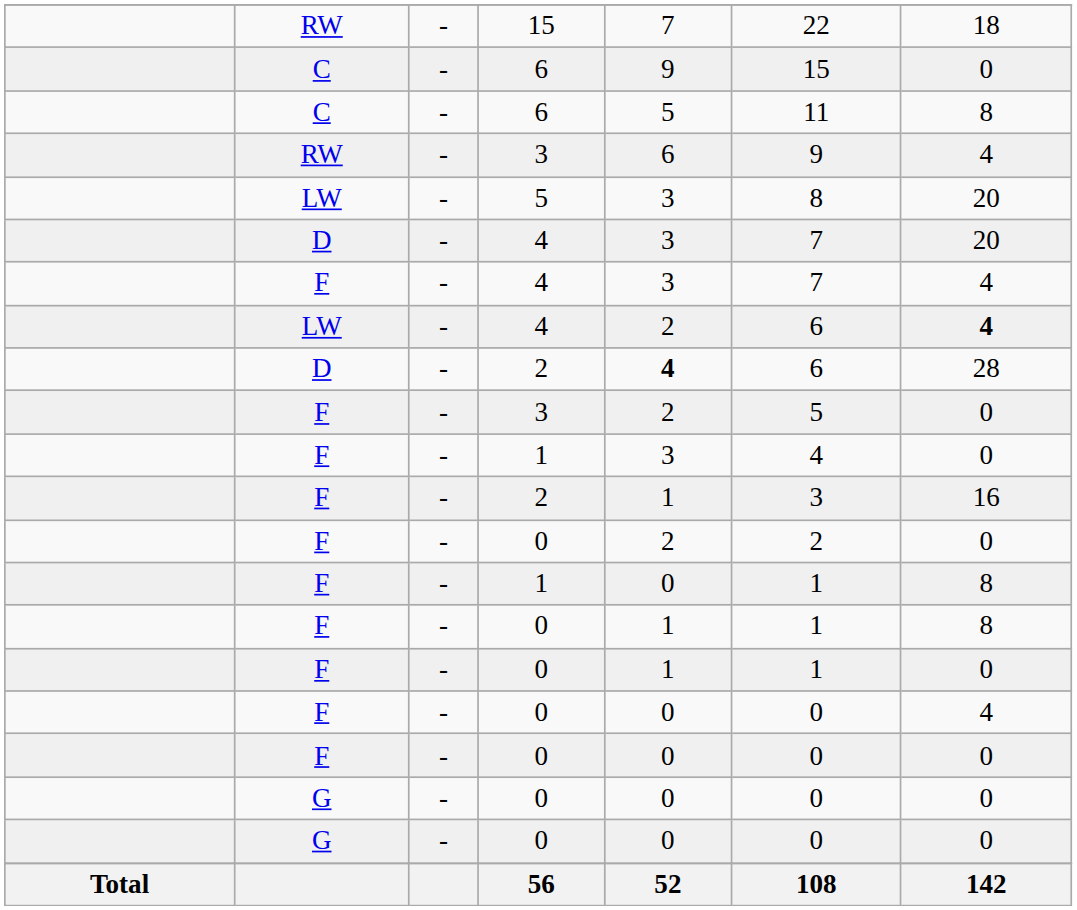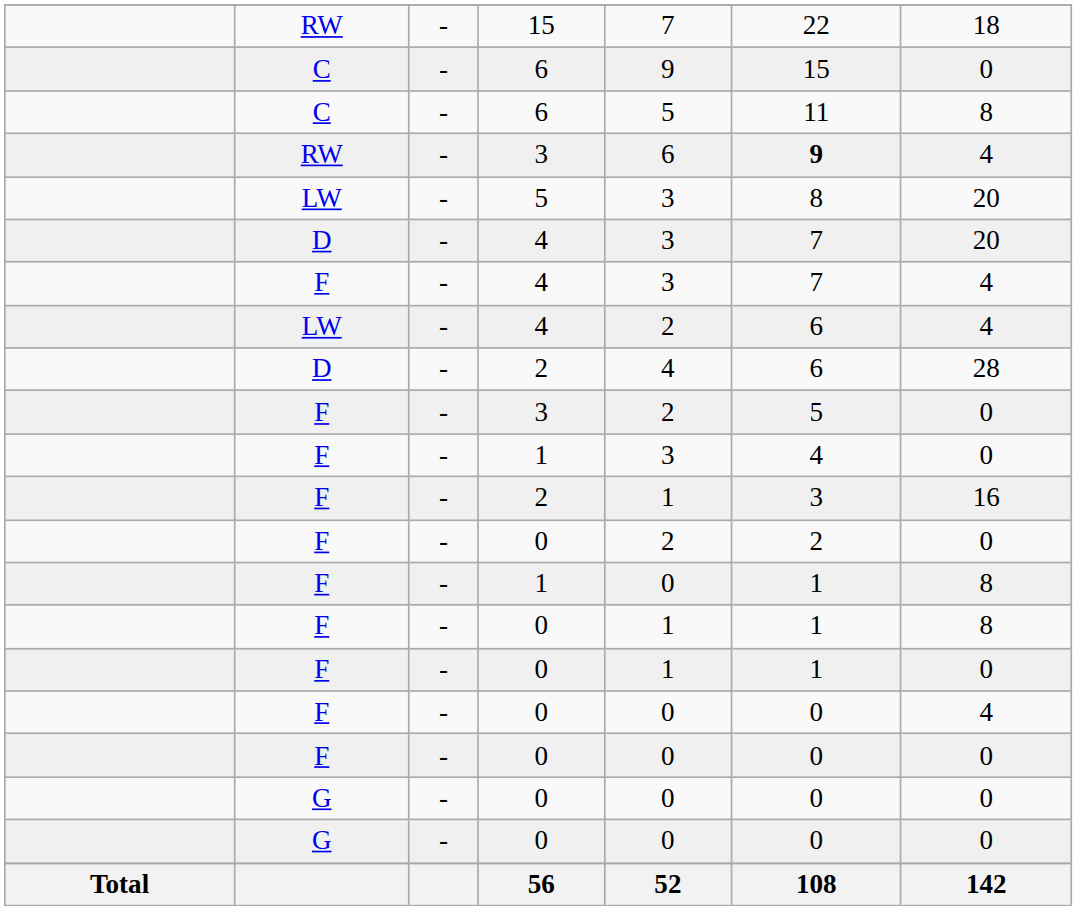(816, 154) normal -> (816, 154) bold
(986, 326) bold -> (986, 326) normal
(668, 369) bold -> (668, 369) normal
